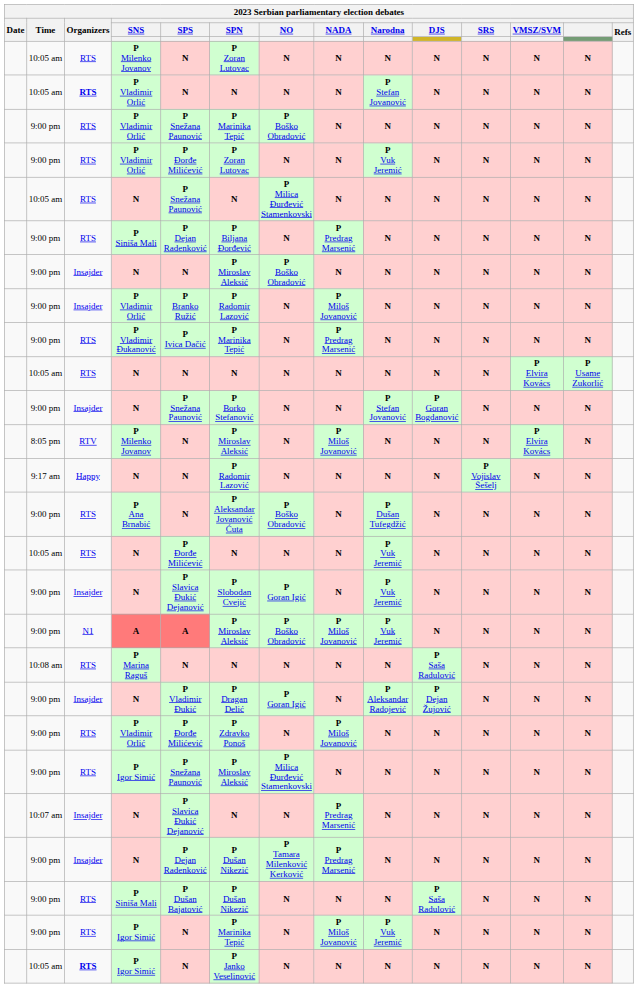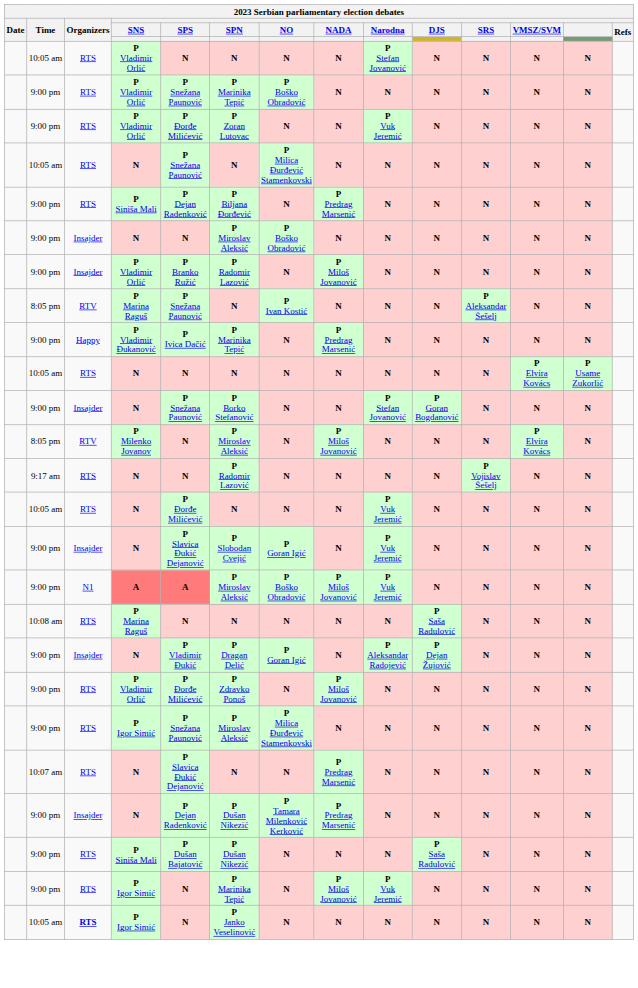- row: (45, 58)
(88, 92) bold -> (88, 58) normal
+ row: (45, 305)
(88, 339) RTS -> (88, 339) Happy
(88, 475) Happy -> (88, 475) RTS
- row: (45, 514)
(88, 815) Insajder -> (88, 771) RTS
